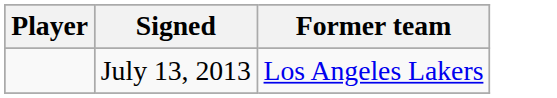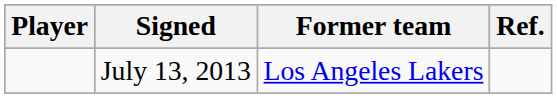+ column: (520, 26)
